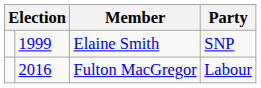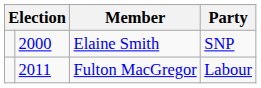(35, 43) 1999 -> (35, 43) 2000
(35, 69) 2016 -> (35, 69) 2011
